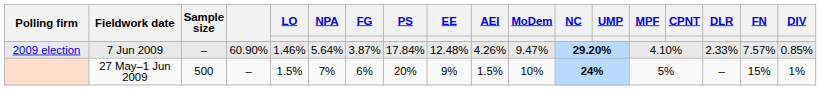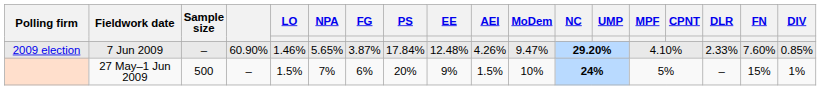(327, 50) 5.64% -> (327, 50) 5.65%
(759, 50) 7.57% -> (759, 50) 7.60%
